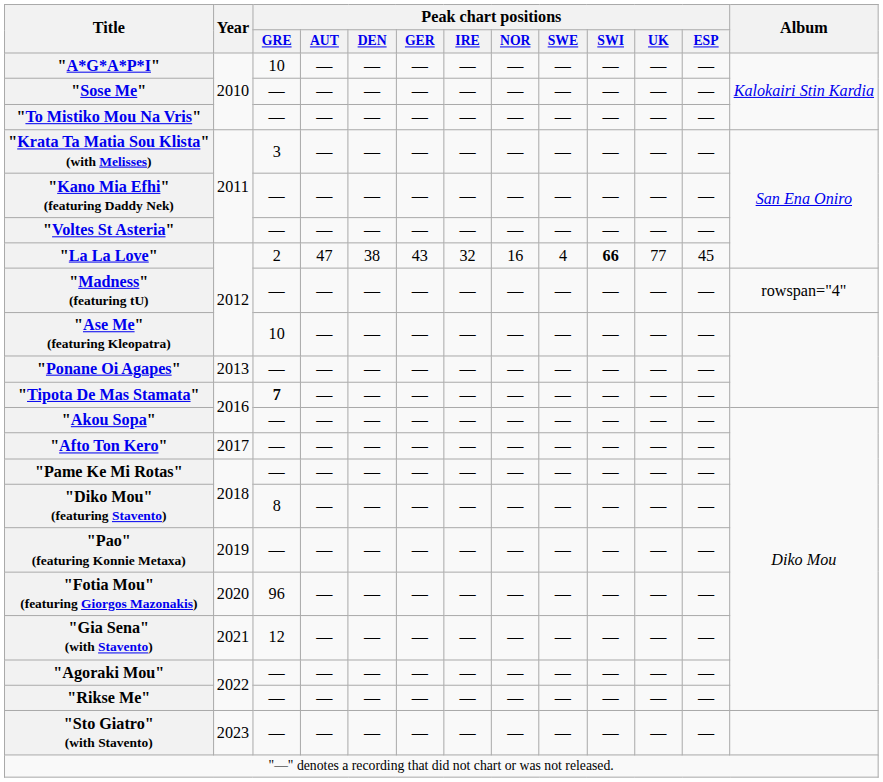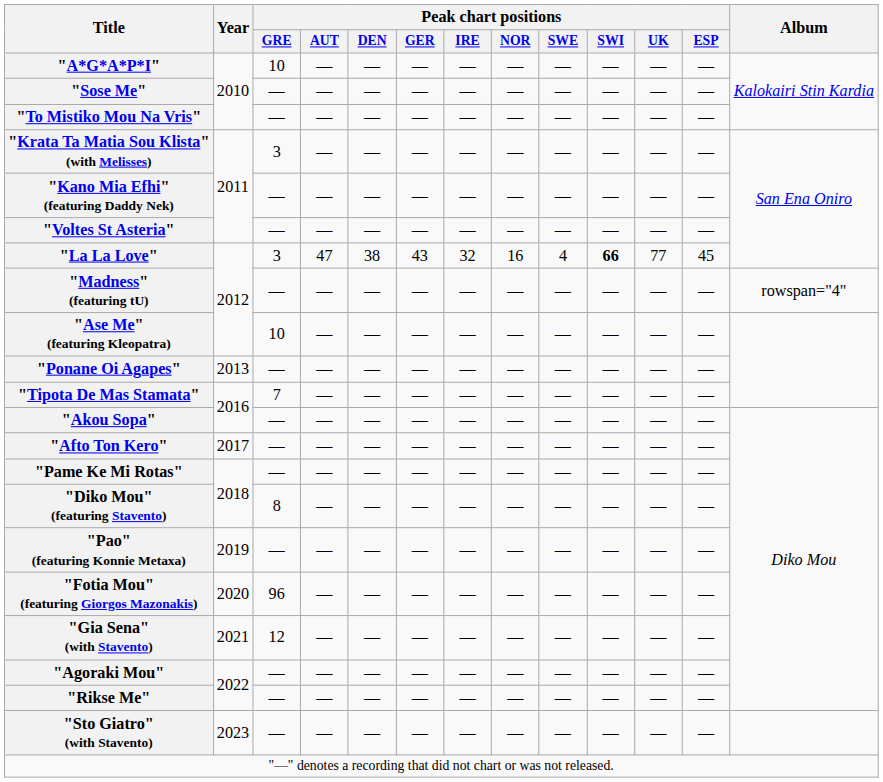(277, 255) 2 -> (277, 255) 3
(277, 394) bold -> (277, 394) normal
